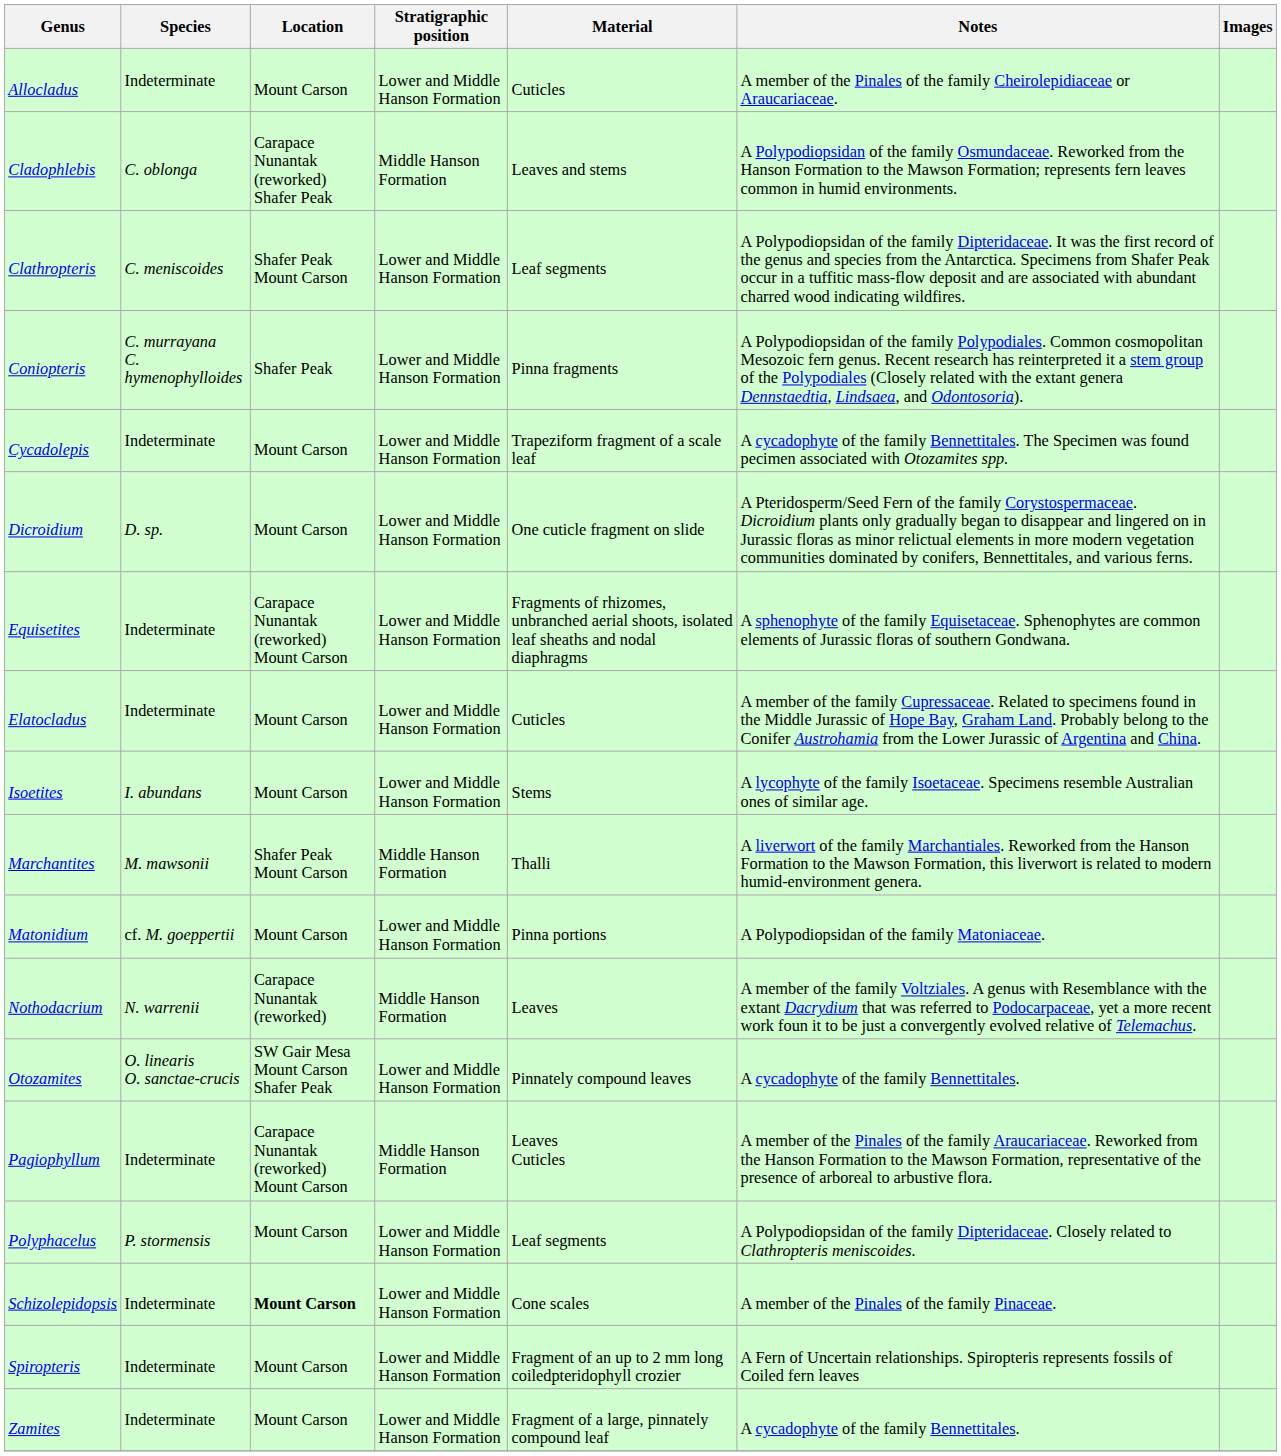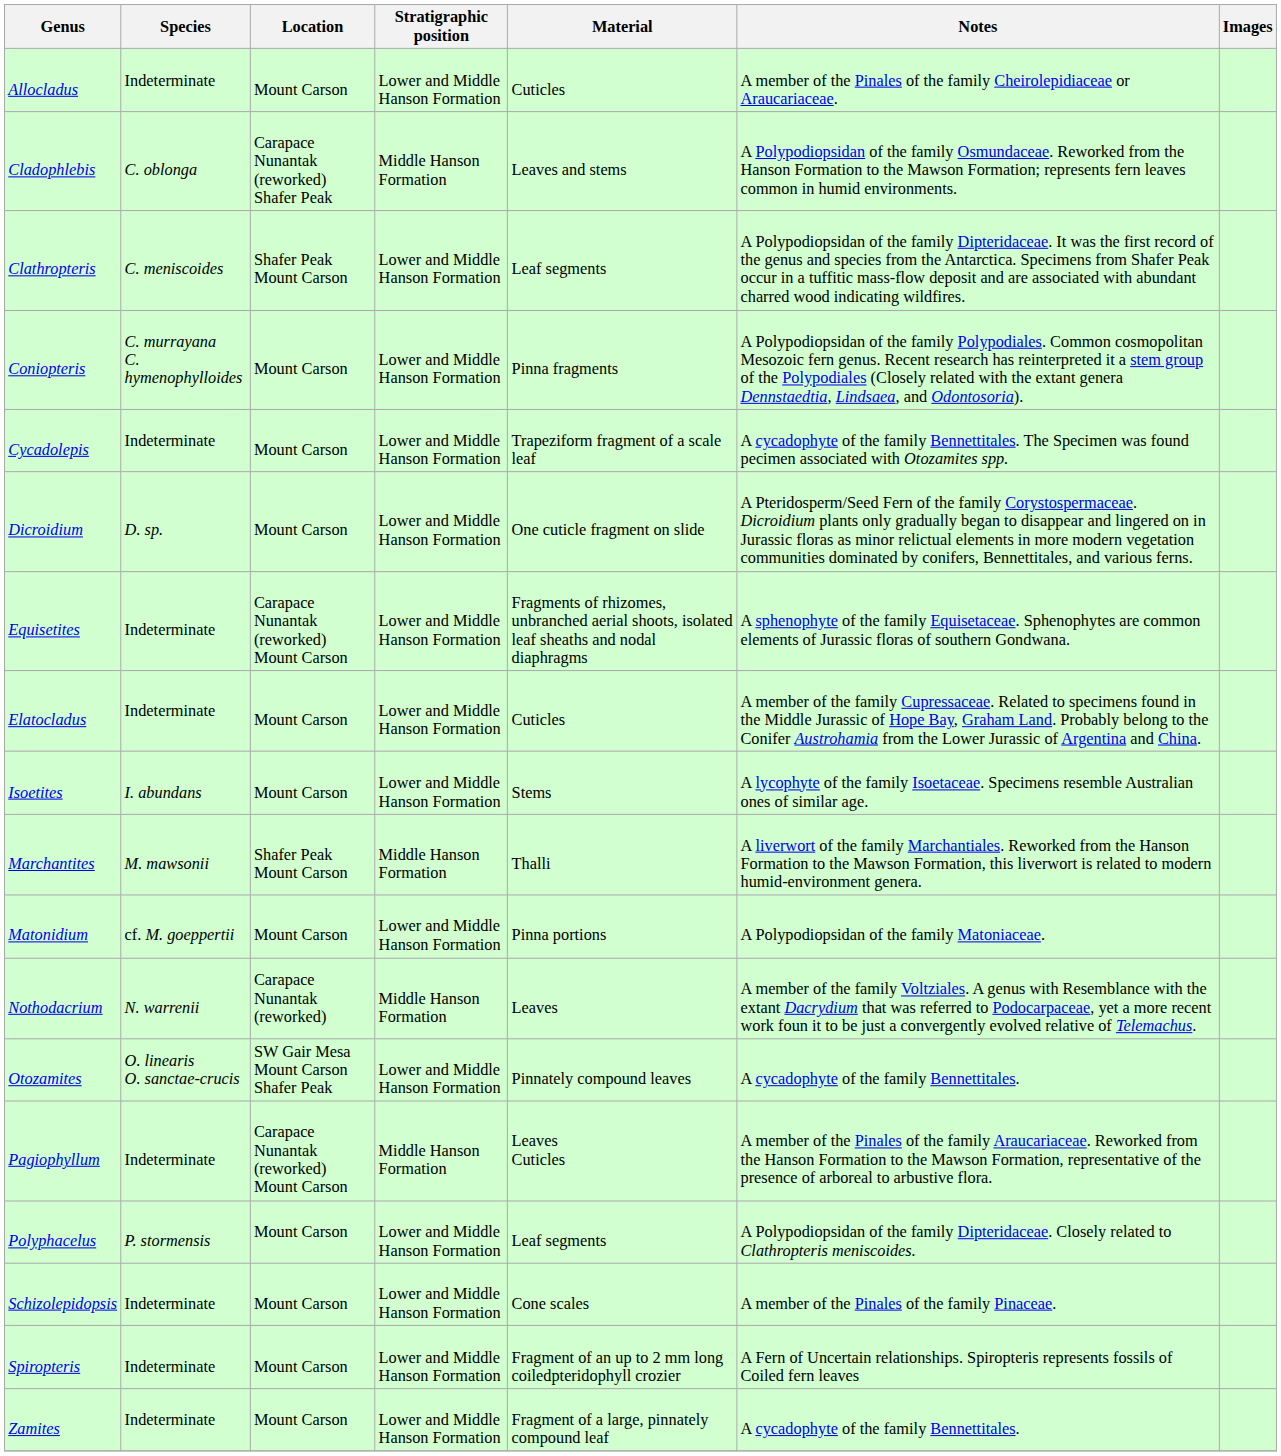(293, 368) Shafer Peak -> (301, 368) Mount Carson
(305, 1303) bold -> (301, 1303) normal
